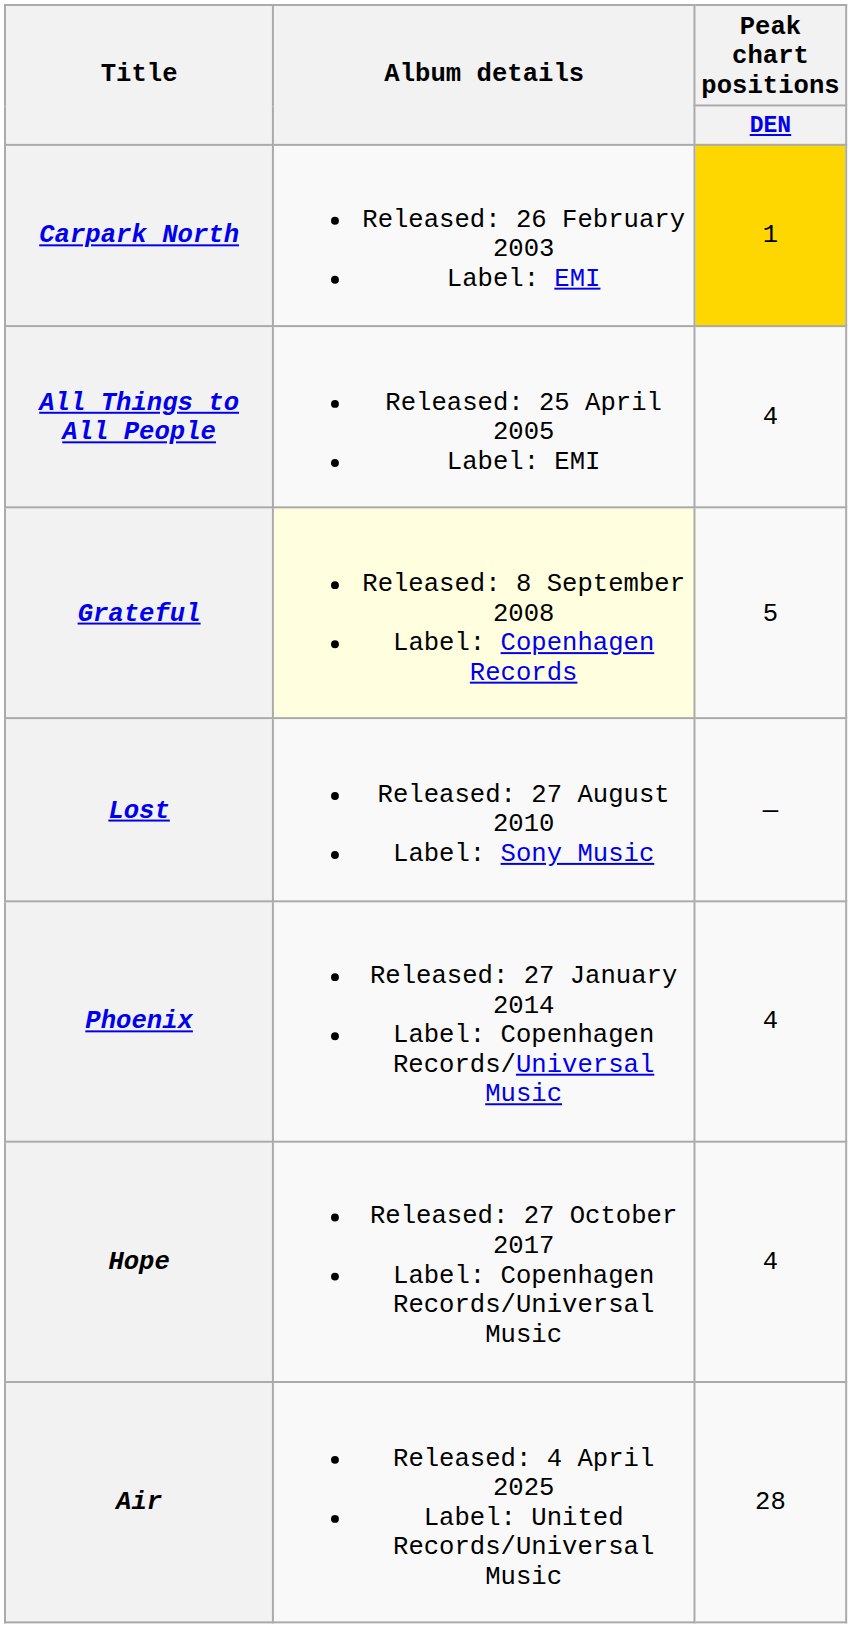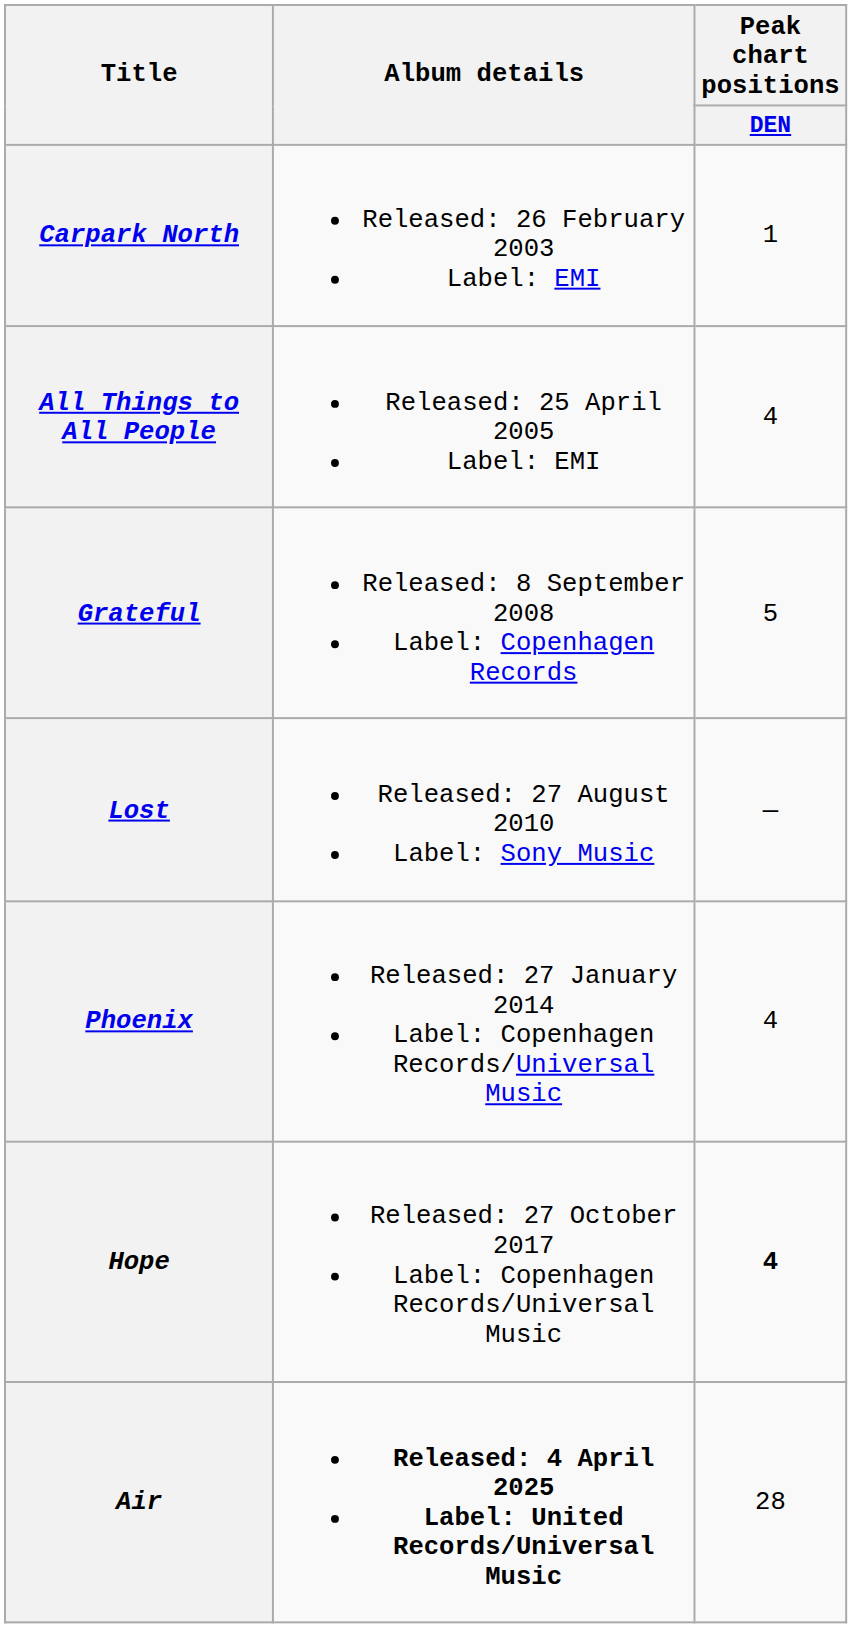(770, 235) gold background -> (770, 235) no background
(484, 628) lightyellow background -> (484, 628) no background
(770, 1262) normal -> (770, 1262) bold
(484, 1517) normal -> (484, 1517) bold
